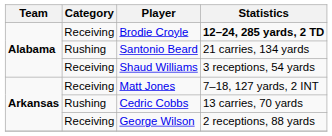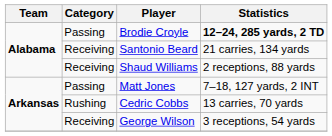(89, 31) Receiving -> (85, 31) Passing
(85, 49) Rushing -> (89, 49) Receiving
(259, 67) 3 receptions, 54 yards -> (259, 67) 2 receptions, 88 yards
(89, 85) Receiving -> (85, 85) Passing
(259, 121) 2 receptions, 88 yards -> (259, 121) 3 receptions, 54 yards
